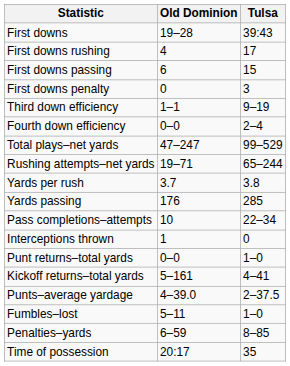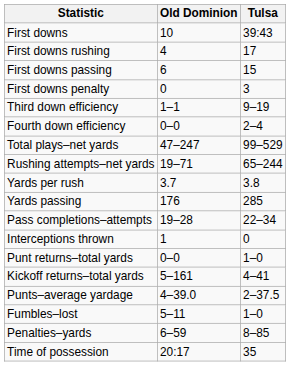(176, 32) 19–28 -> (167, 32) 10
(167, 220) 10 -> (176, 220) 19–28
